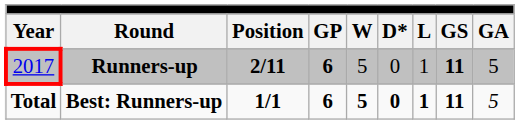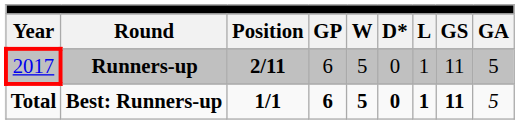(328, 66) bold -> (328, 66) normal
(454, 66) bold -> (454, 66) normal
